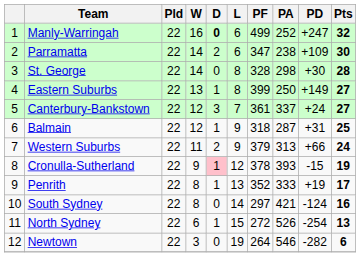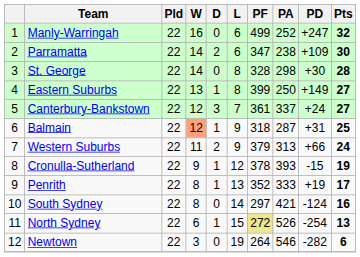(217, 33) bold -> (217, 33) normal
(196, 128) no background -> (196, 128) lightsalmon background
(217, 166) pink background -> (217, 166) no background
(260, 223) no background -> (260, 223) khaki background
